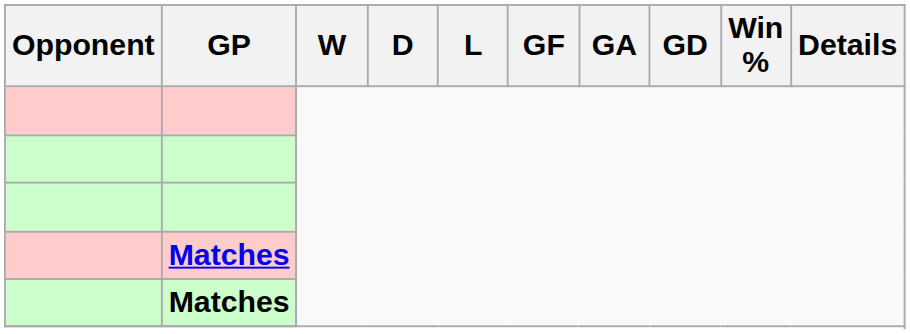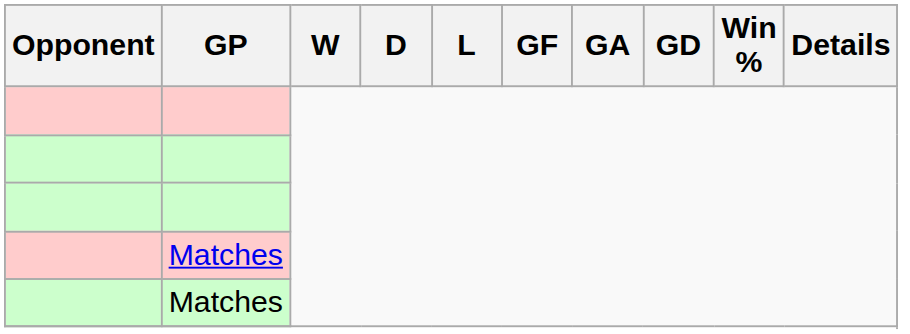(229, 254) bold -> (226, 254) normal
(229, 302) bold -> (226, 302) normal
